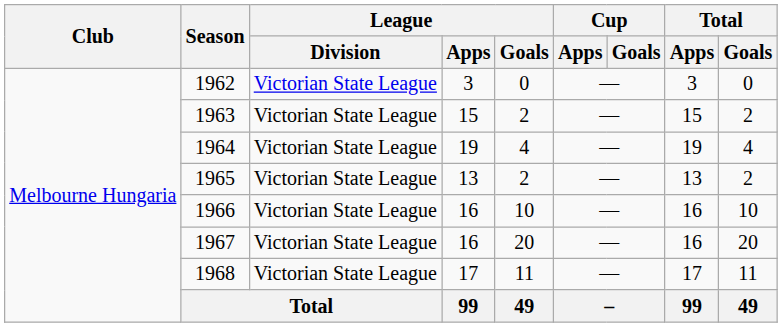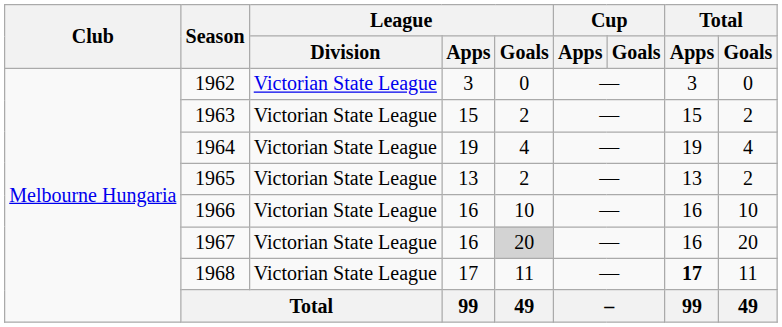(524, 242) no background -> (524, 242) lightgrey background
(692, 274) normal -> (692, 274) bold
